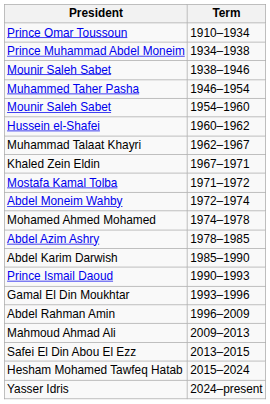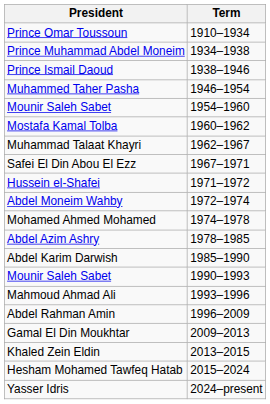(59, 70) Mounir Saleh Sabet -> (60, 70) Prince Ismail Daoud
(53, 126) Hussein el-Shafei -> (62, 126) Mostafa Kamal Tolba
(54, 164) Khaled Zein Eldin -> (72, 164) Safei El Din Abou El Ezz
(62, 182) Mostafa Kamal Tolba -> (53, 182) Hussein el-Shafei
(60, 276) Prince Ismail Daoud -> (59, 276) Mounir Saleh Sabet
(68, 295) Gamal El Din Moukhtar -> (61, 295) Mahmoud Ahmad Ali
(61, 333) Mahmoud Ahmad Ali -> (68, 333) Gamal El Din Moukhtar
(72, 351) Safei El Din Abou El Ezz -> (54, 351) Khaled Zein Eldin
